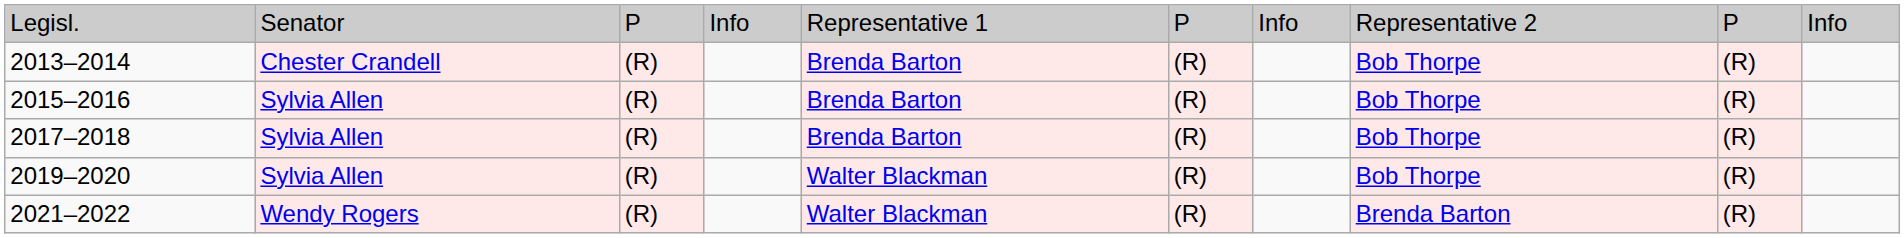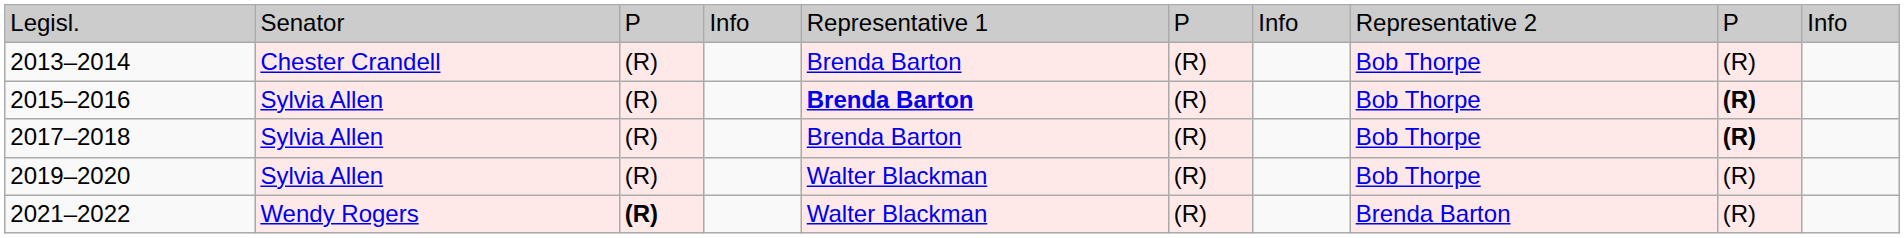(884, 99) normal -> (890, 99) bold
(1739, 99) normal -> (1739, 99) bold
(1739, 137) normal -> (1739, 137) bold
(641, 213) normal -> (641, 213) bold
